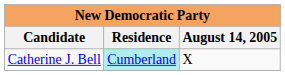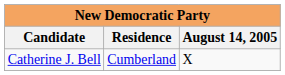(142, 59) paleturquoise background -> (142, 59) no background
